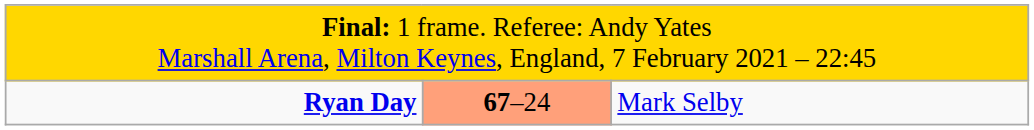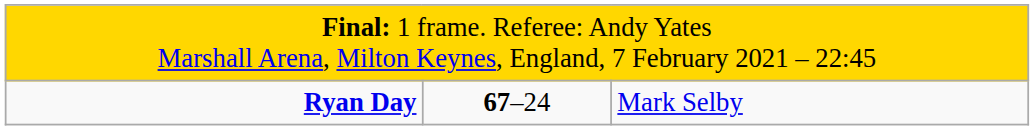(517, 102) lightsalmon background -> (517, 102) no background
